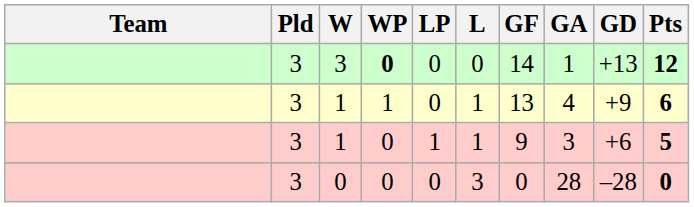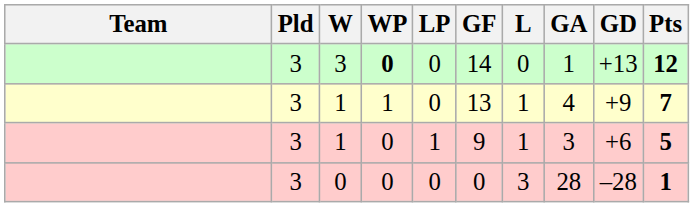columns swapped: (477, 24) <-> (522, 24)
(666, 102) 6 -> (666, 102) 7
(666, 181) 0 -> (666, 181) 1
